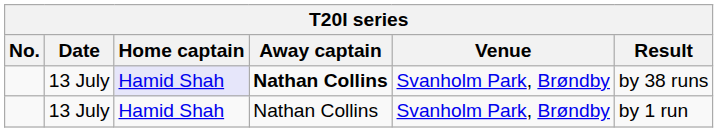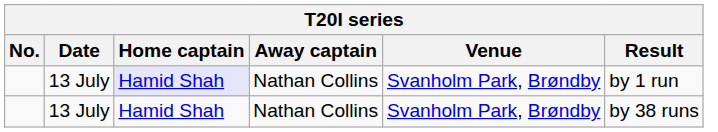(320, 80) bold -> (316, 80) normal
(664, 80) by 38 runs -> (644, 80) by 1 run
(654, 111) by 1 run -> (654, 111) by 38 runs
